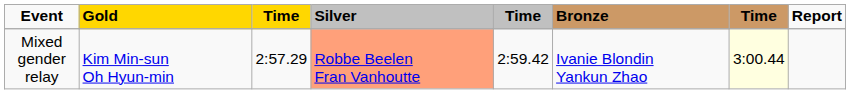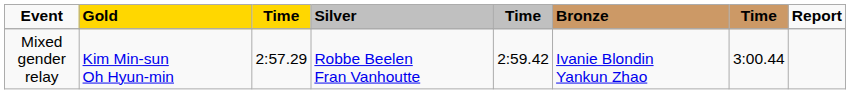(367, 67) lightsalmon background -> (367, 67) no background
(759, 58) lightyellow background -> (759, 58) no background
